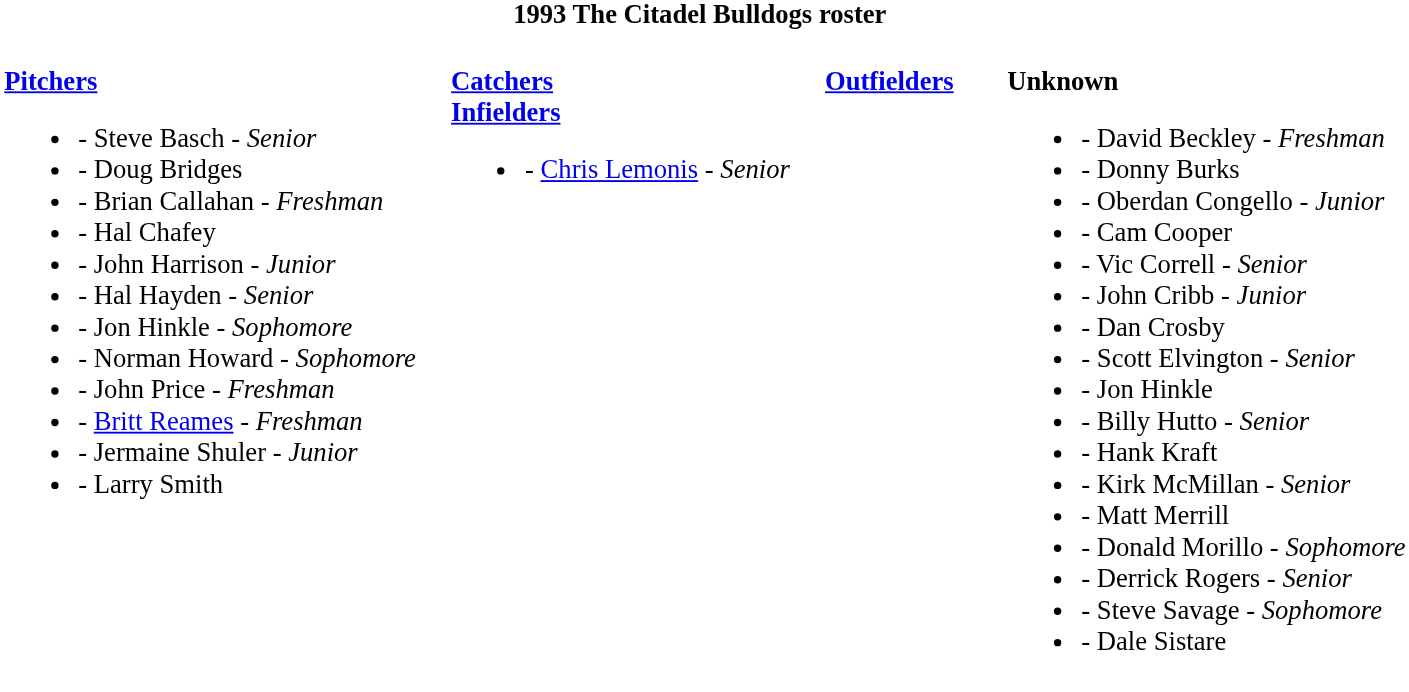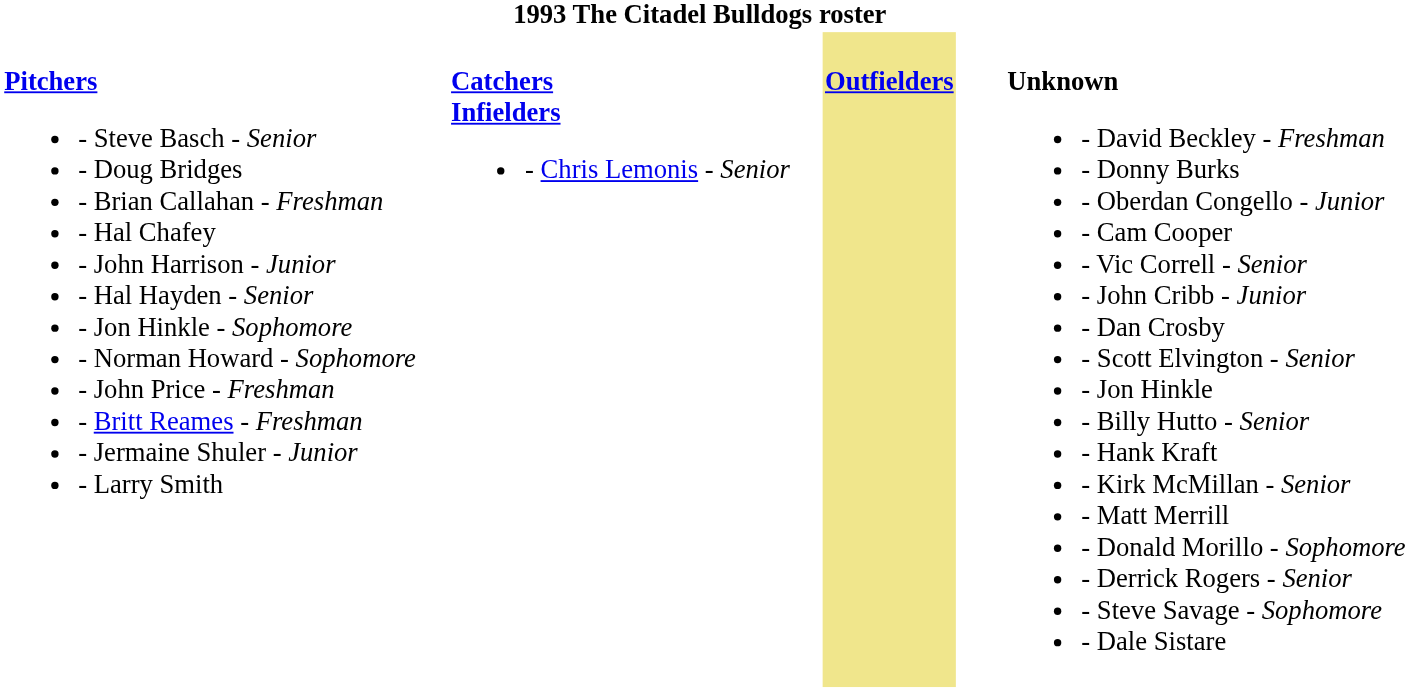(889, 80) no background -> (889, 80) khaki background
